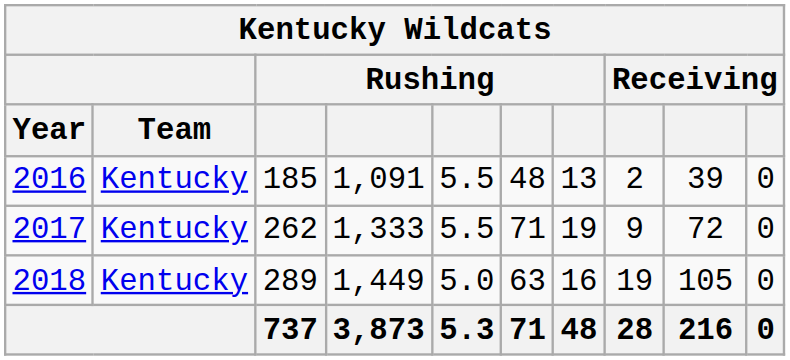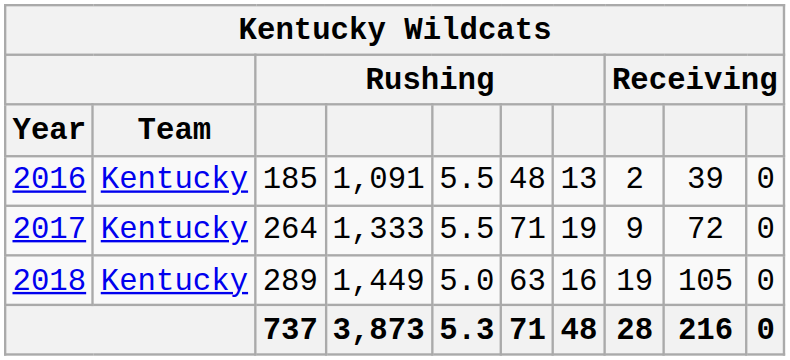(290, 230) 262 -> (290, 230) 264
